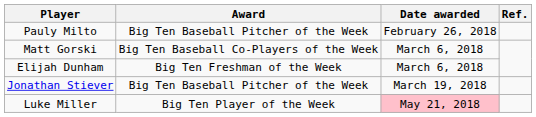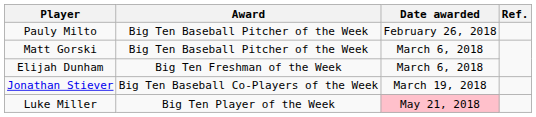(248, 49) Big Ten Baseball Co-Players of the Week -> (248, 49) Big Ten Baseball Pitcher of the Week
(248, 85) Big Ten Baseball Pitcher of the Week -> (248, 85) Big Ten Baseball Co-Players of the Week
